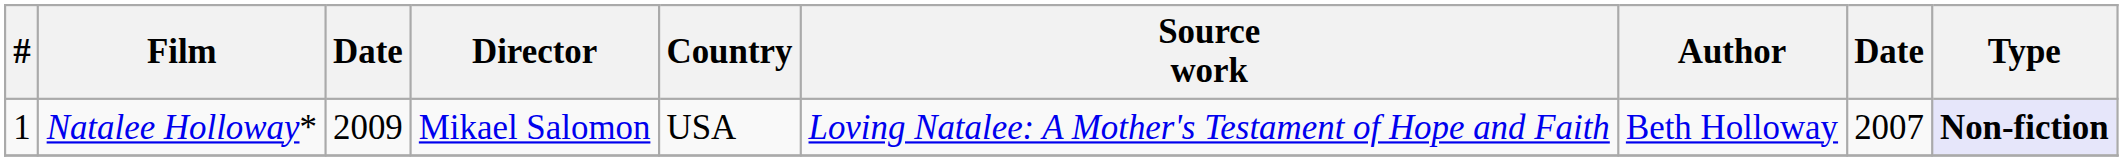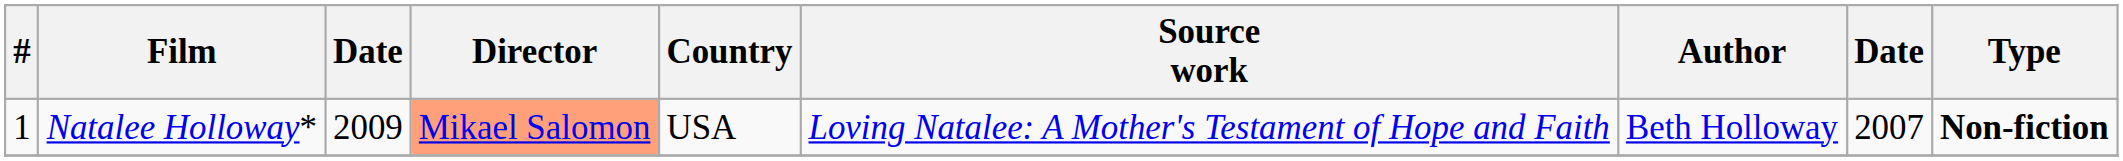(535, 126) no background -> (535, 126) lightsalmon background
(2024, 126) lavender background -> (2024, 126) no background
